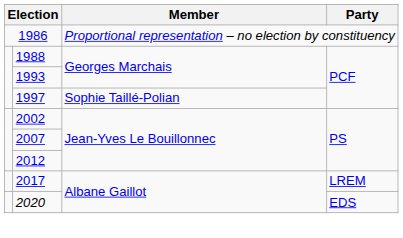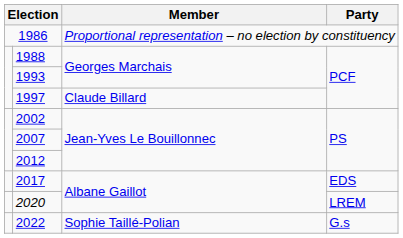(122, 98) Sophie Taillé-Polian -> (105, 98) Claude Billard
(348, 181) LREM -> (343, 181) EDS
(343, 202) EDS -> (348, 202) LREM
+ row: (30, 222)
